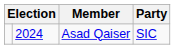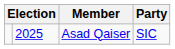(29, 34) 2024 -> (29, 34) 2025
